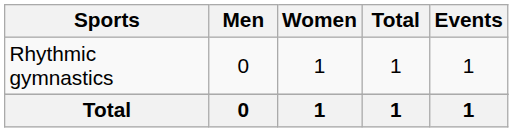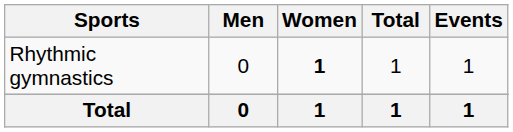(319, 65) normal -> (319, 65) bold
